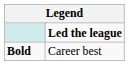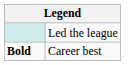(85, 32) bold -> (83, 32) normal
